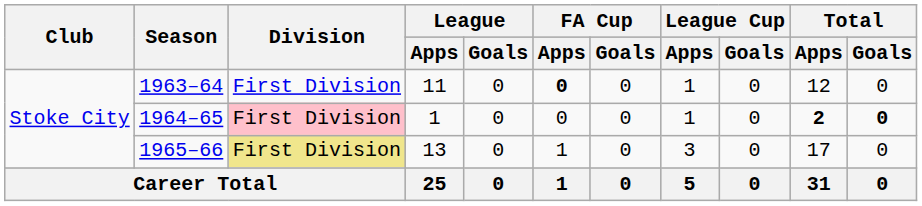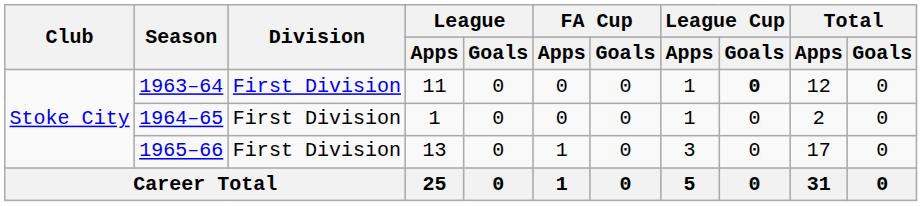(562, 86) bold -> (562, 86) normal
(754, 86) normal -> (754, 86) bold
(317, 119) pink background -> (317, 119) no background
(819, 119) bold -> (819, 119) normal
(882, 119) bold -> (882, 119) normal
(317, 152) khaki background -> (317, 152) no background
